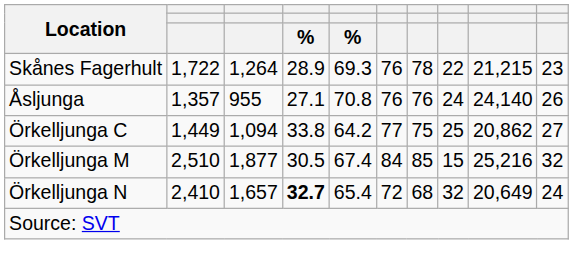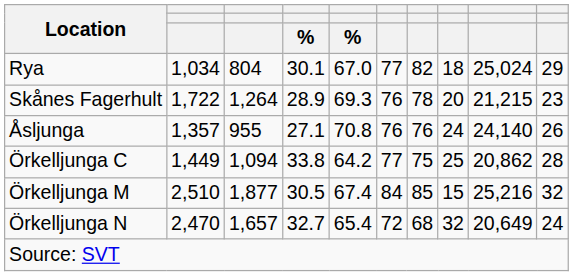+ row: (26, 68)
(453, 68) 22 -> (453, 99) 20
(552, 130) 27 -> (552, 161) 28
(196, 192) 2,410 -> (196, 223) 2,470
(306, 192) bold -> (306, 223) normal
